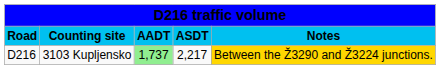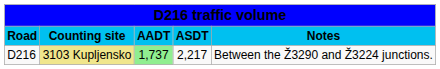(87, 55) no background -> (87, 55) khaki background
(323, 55) gold background -> (323, 55) no background
